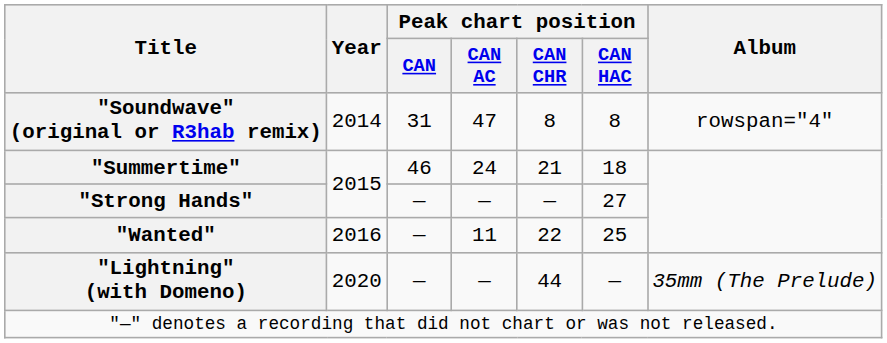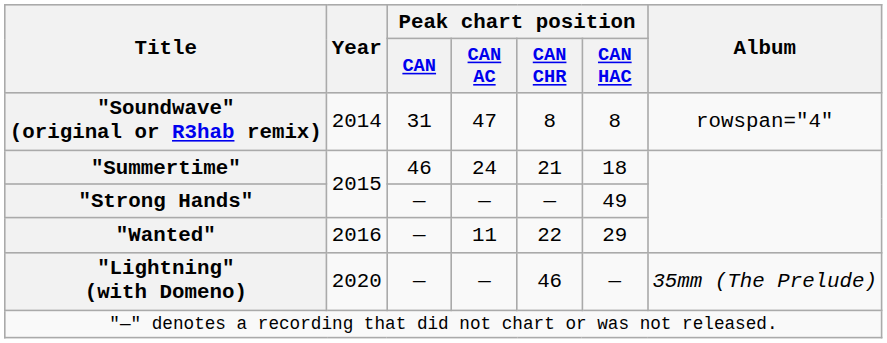(615, 201) 27 -> (615, 201) 49
(615, 235) 25 -> (615, 235) 29
(550, 281) 44 -> (550, 281) 46
